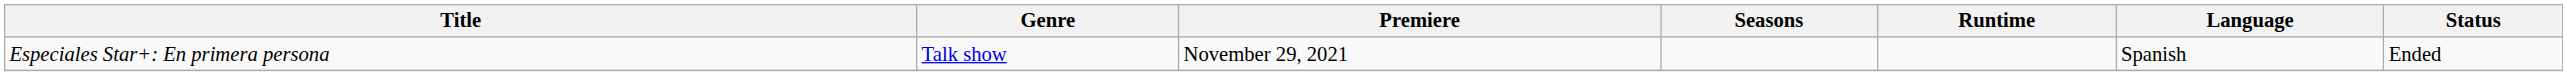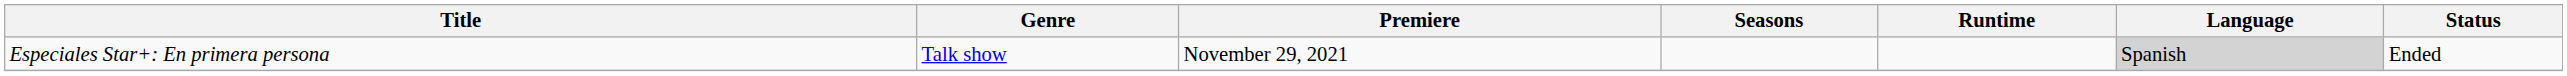(2154, 53) no background -> (2154, 53) lightgrey background
